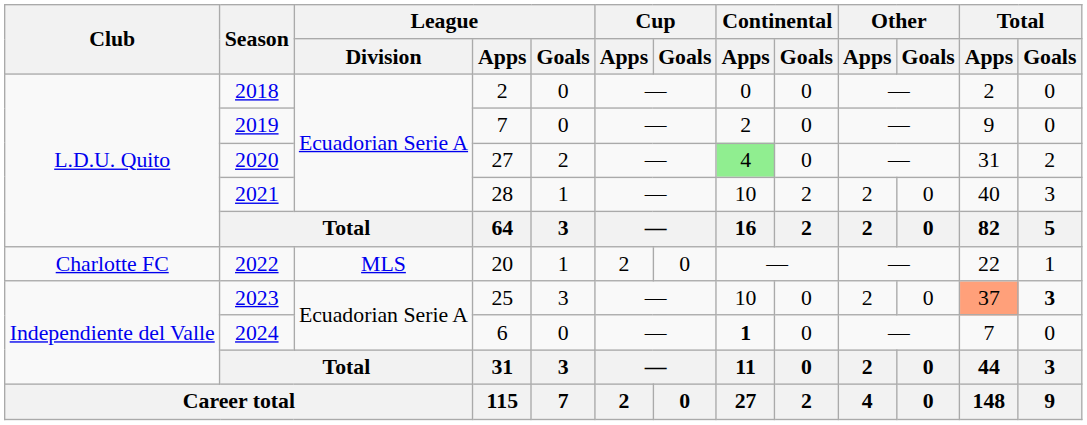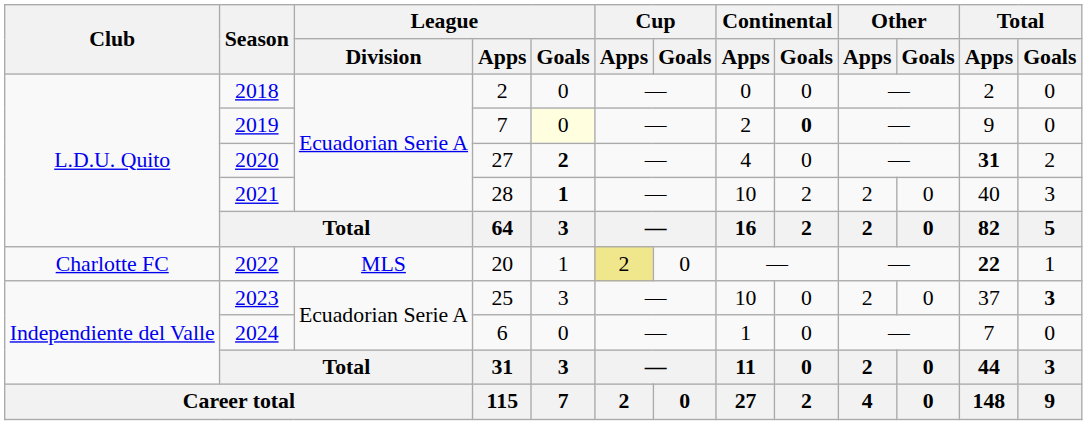(563, 125) no background -> (563, 125) lightyellow background
(806, 125) normal -> (806, 125) bold
(563, 159) normal -> (563, 159) bold
(746, 159) lightgreen background -> (746, 159) no background
(989, 159) normal -> (989, 159) bold
(563, 194) normal -> (563, 194) bold
(624, 263) no background -> (624, 263) khaki background
(989, 263) normal -> (989, 263) bold
(989, 297) lightsalmon background -> (989, 297) no background
(746, 332) bold -> (746, 332) normal
